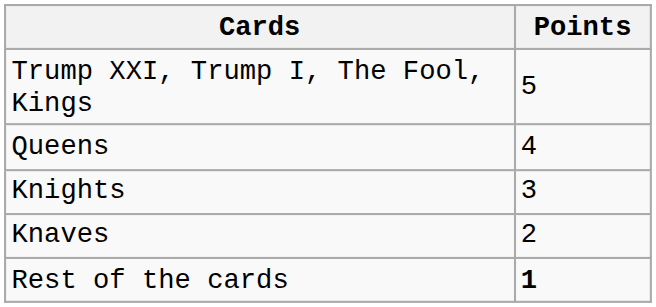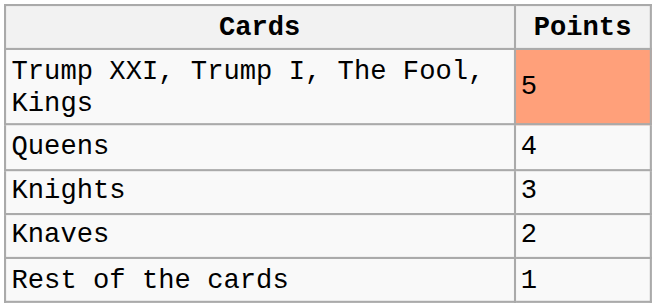(529, 87) no background -> (529, 87) lightsalmon background
(529, 280) bold -> (529, 280) normal
